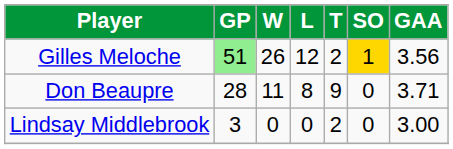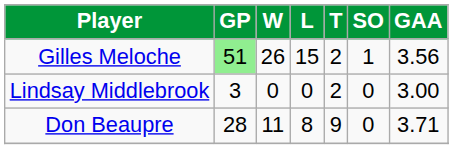(307, 56) 12 -> (307, 56) 15
(368, 56) gold background -> (368, 56) no background
rows swapped: (109, 90) <-> (109, 125)
